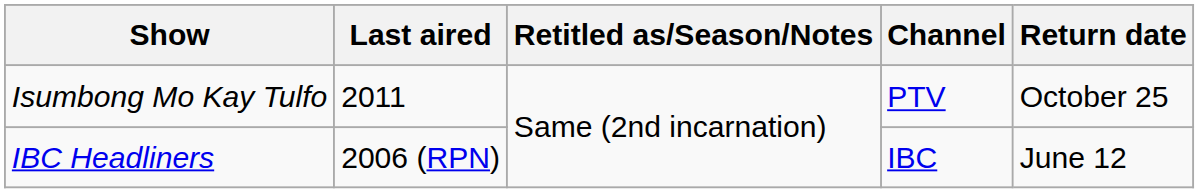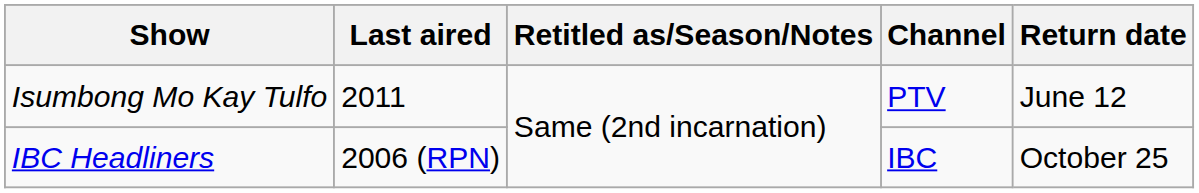(1094, 96) October 25 -> (1073, 96) June 12
(1073, 157) June 12 -> (1094, 157) October 25
